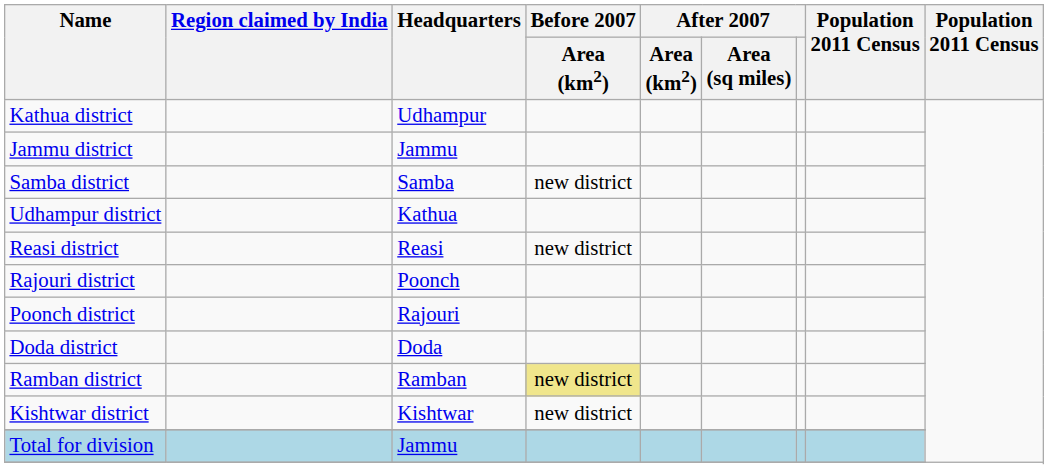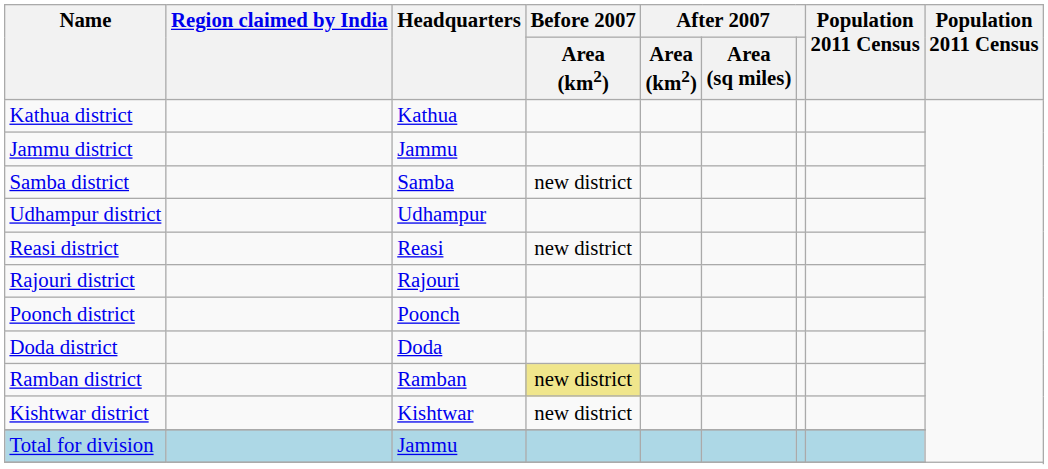(442, 115) Udhampur -> (427, 115) Kathua
(427, 214) Kathua -> (442, 214) Udhampur
(428, 280) Poonch -> (428, 280) Rajouri
(428, 313) Rajouri -> (428, 313) Poonch
